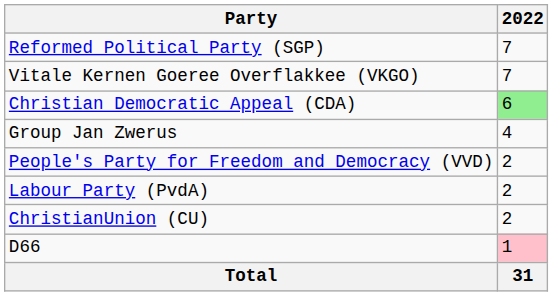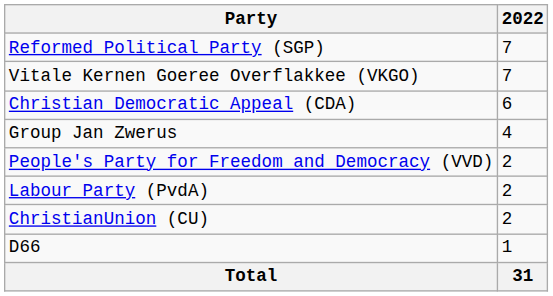(507, 105) lightgreen background -> (507, 105) no background
(507, 248) pink background -> (507, 248) no background
